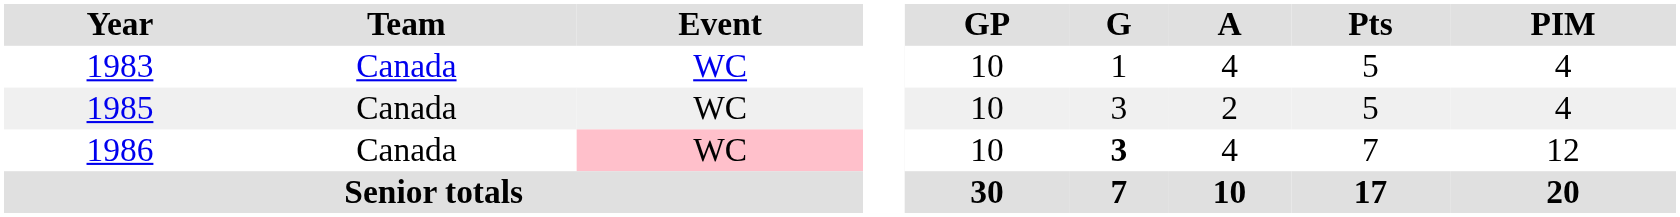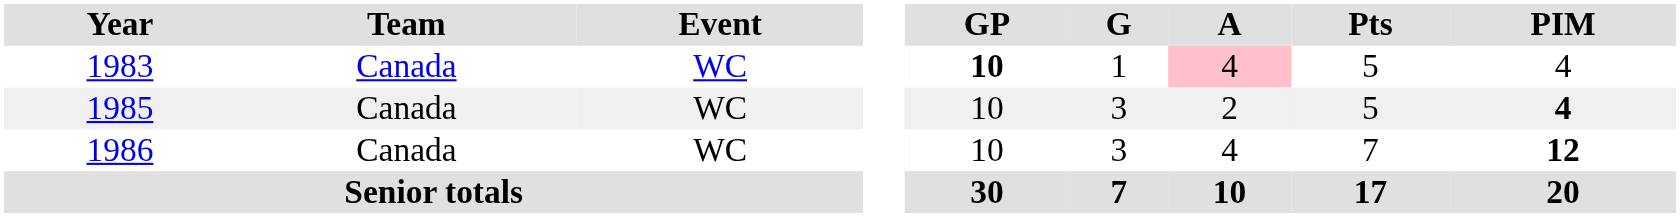(987, 66) normal -> (987, 66) bold
(1229, 66) no background -> (1229, 66) pink background
(1563, 107) normal -> (1563, 107) bold
(720, 149) pink background -> (720, 149) no background
(1119, 149) bold -> (1119, 149) normal
(1563, 149) normal -> (1563, 149) bold
